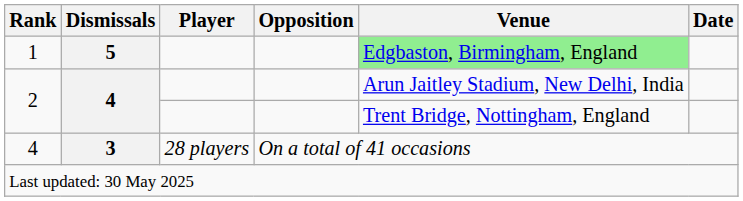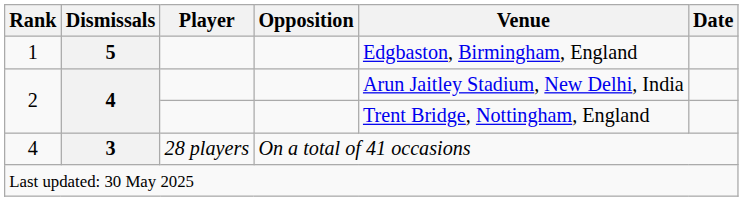(500, 52) lightgreen background -> (500, 52) no background
